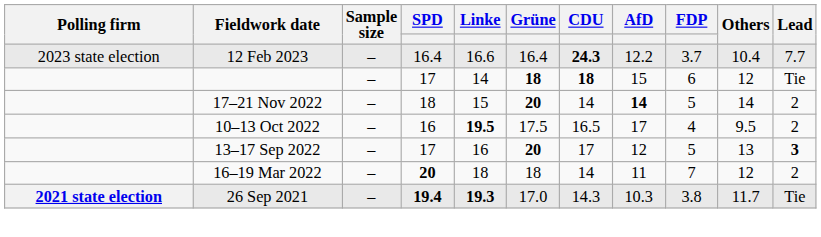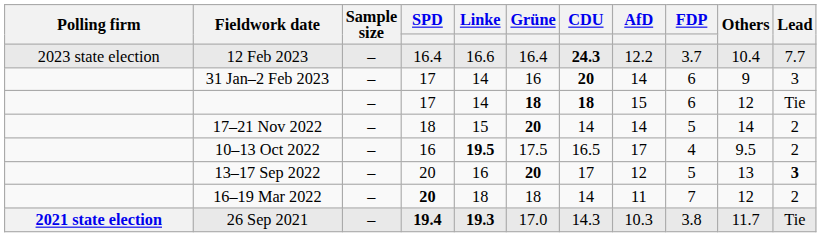+ row: (267, 79)
(639, 103) bold -> (639, 126) normal
(427, 150) 17 -> (427, 173) 20
